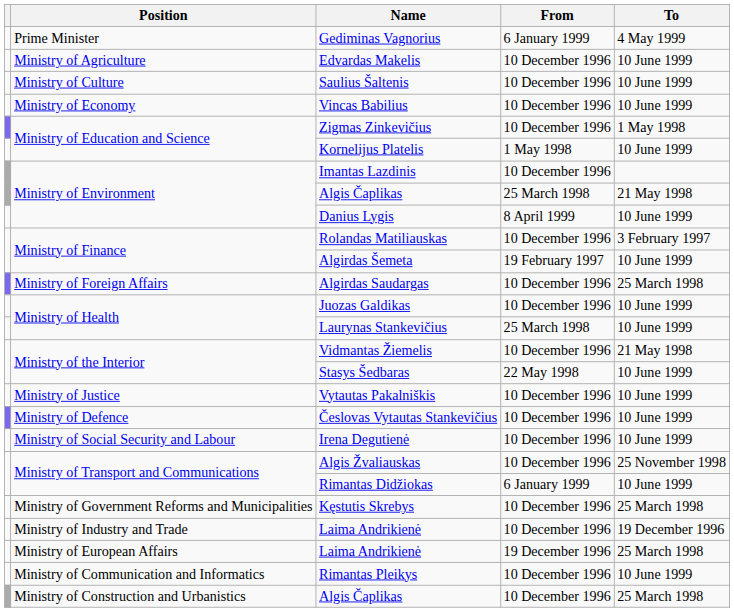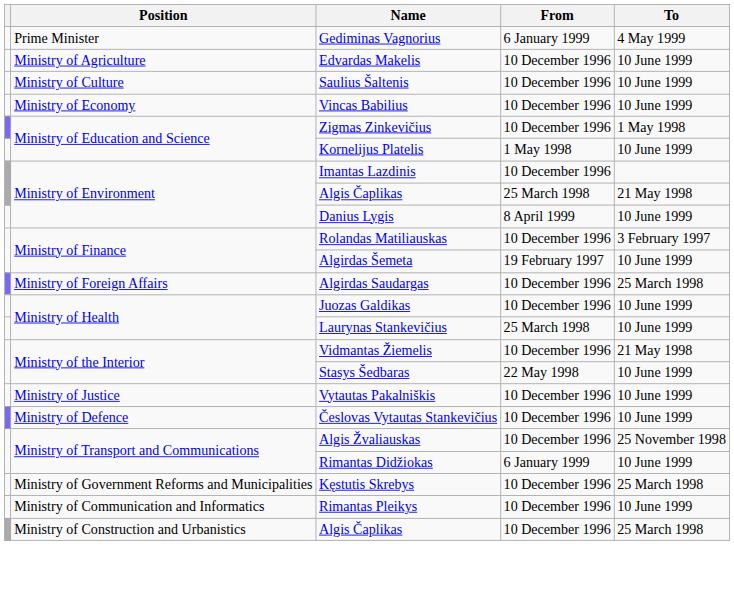- row: (125, 439)
- row: (101, 529)
- row: (96, 551)
